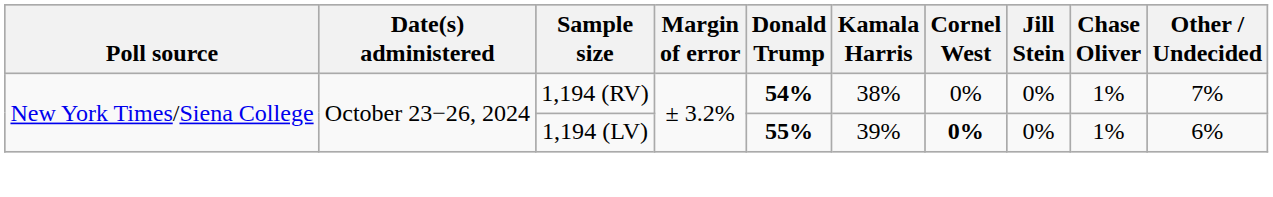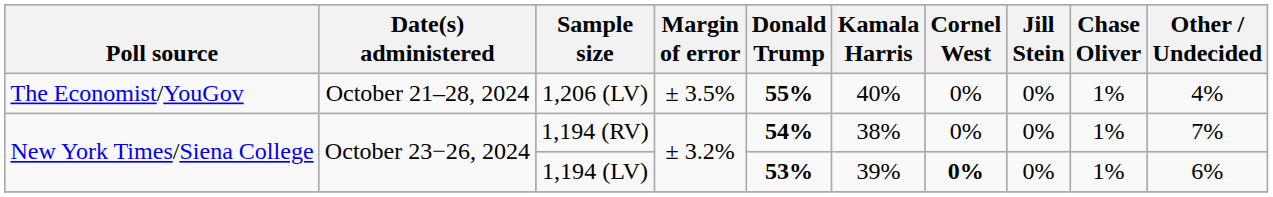+ row: (595, 92)
(789, 132) 55% -> (789, 172) 53%
